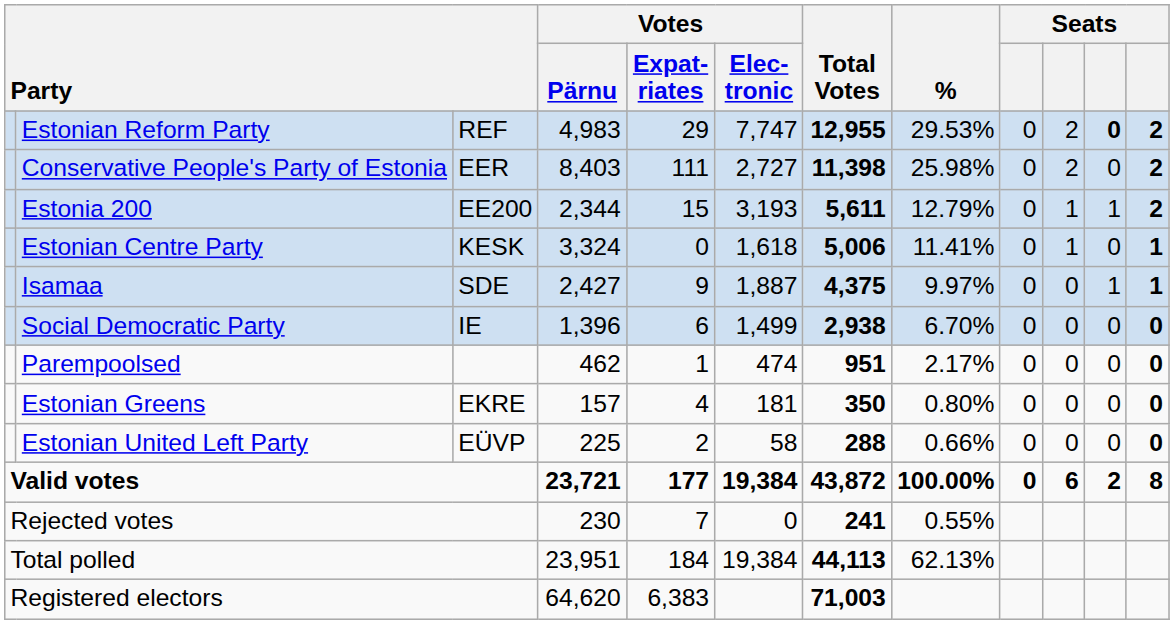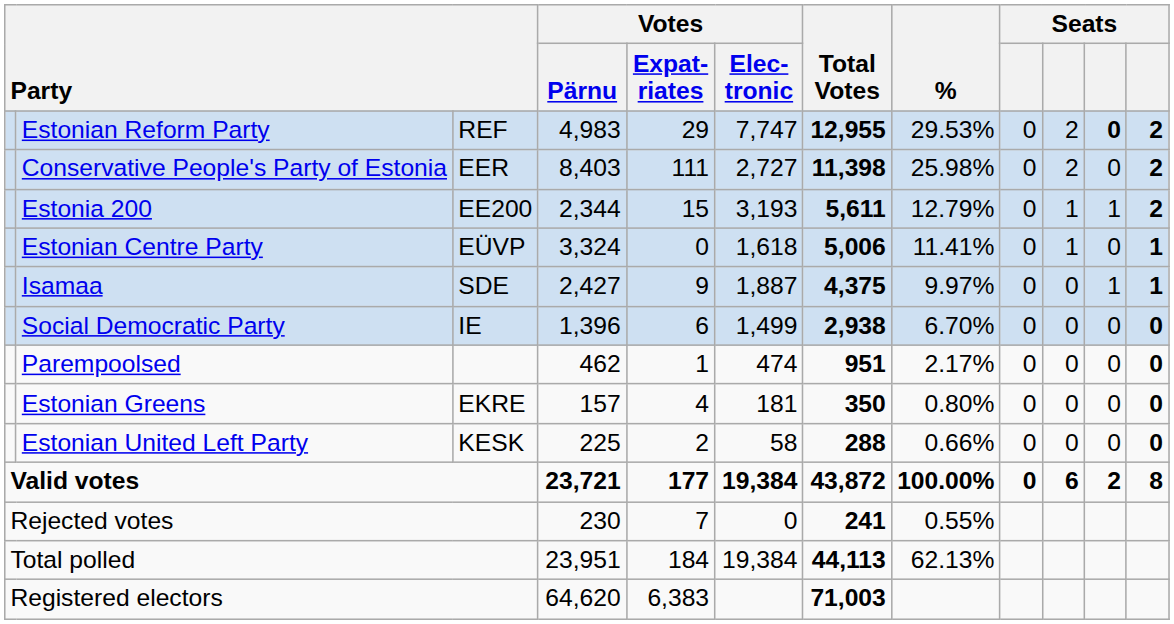(491, 247) KESK -> (492, 247) EÜVP
(492, 442) EÜVP -> (491, 442) KESK
